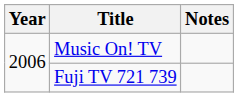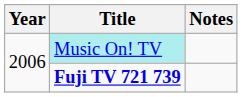(108, 48) no background -> (108, 48) paleturquoise background
(115, 77) normal -> (117, 77) bold
